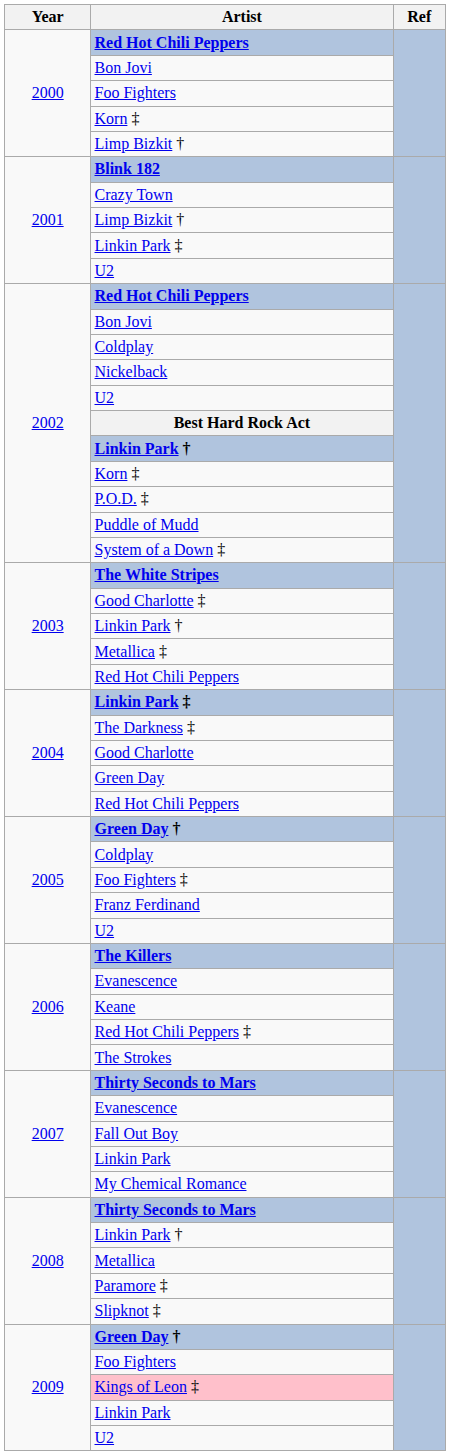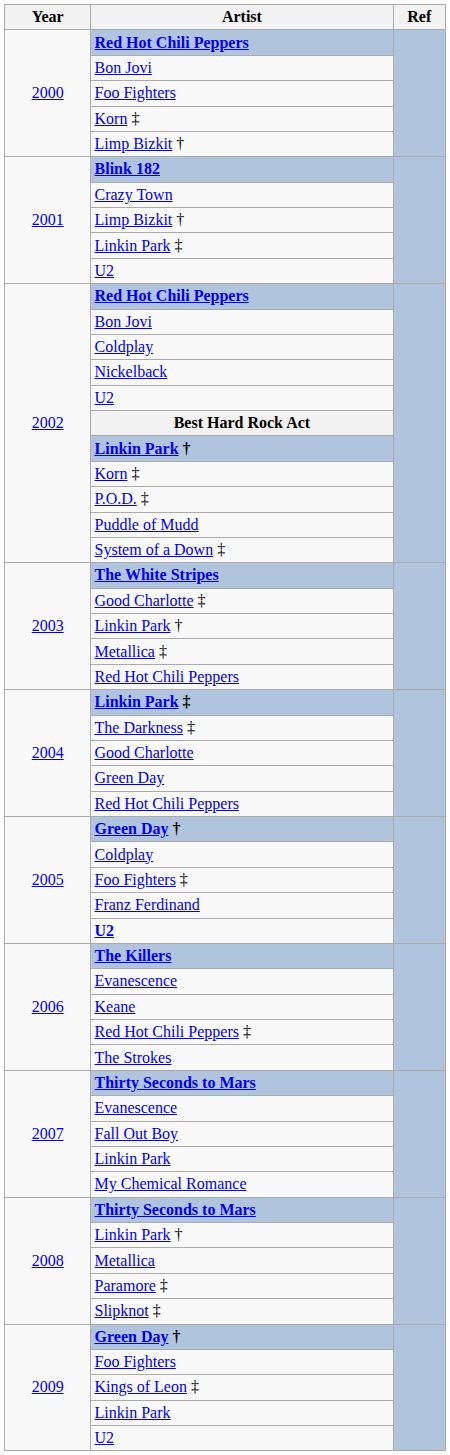(104, 930) normal -> (104, 930) bold
(147, 1387) pink background -> (147, 1387) no background
